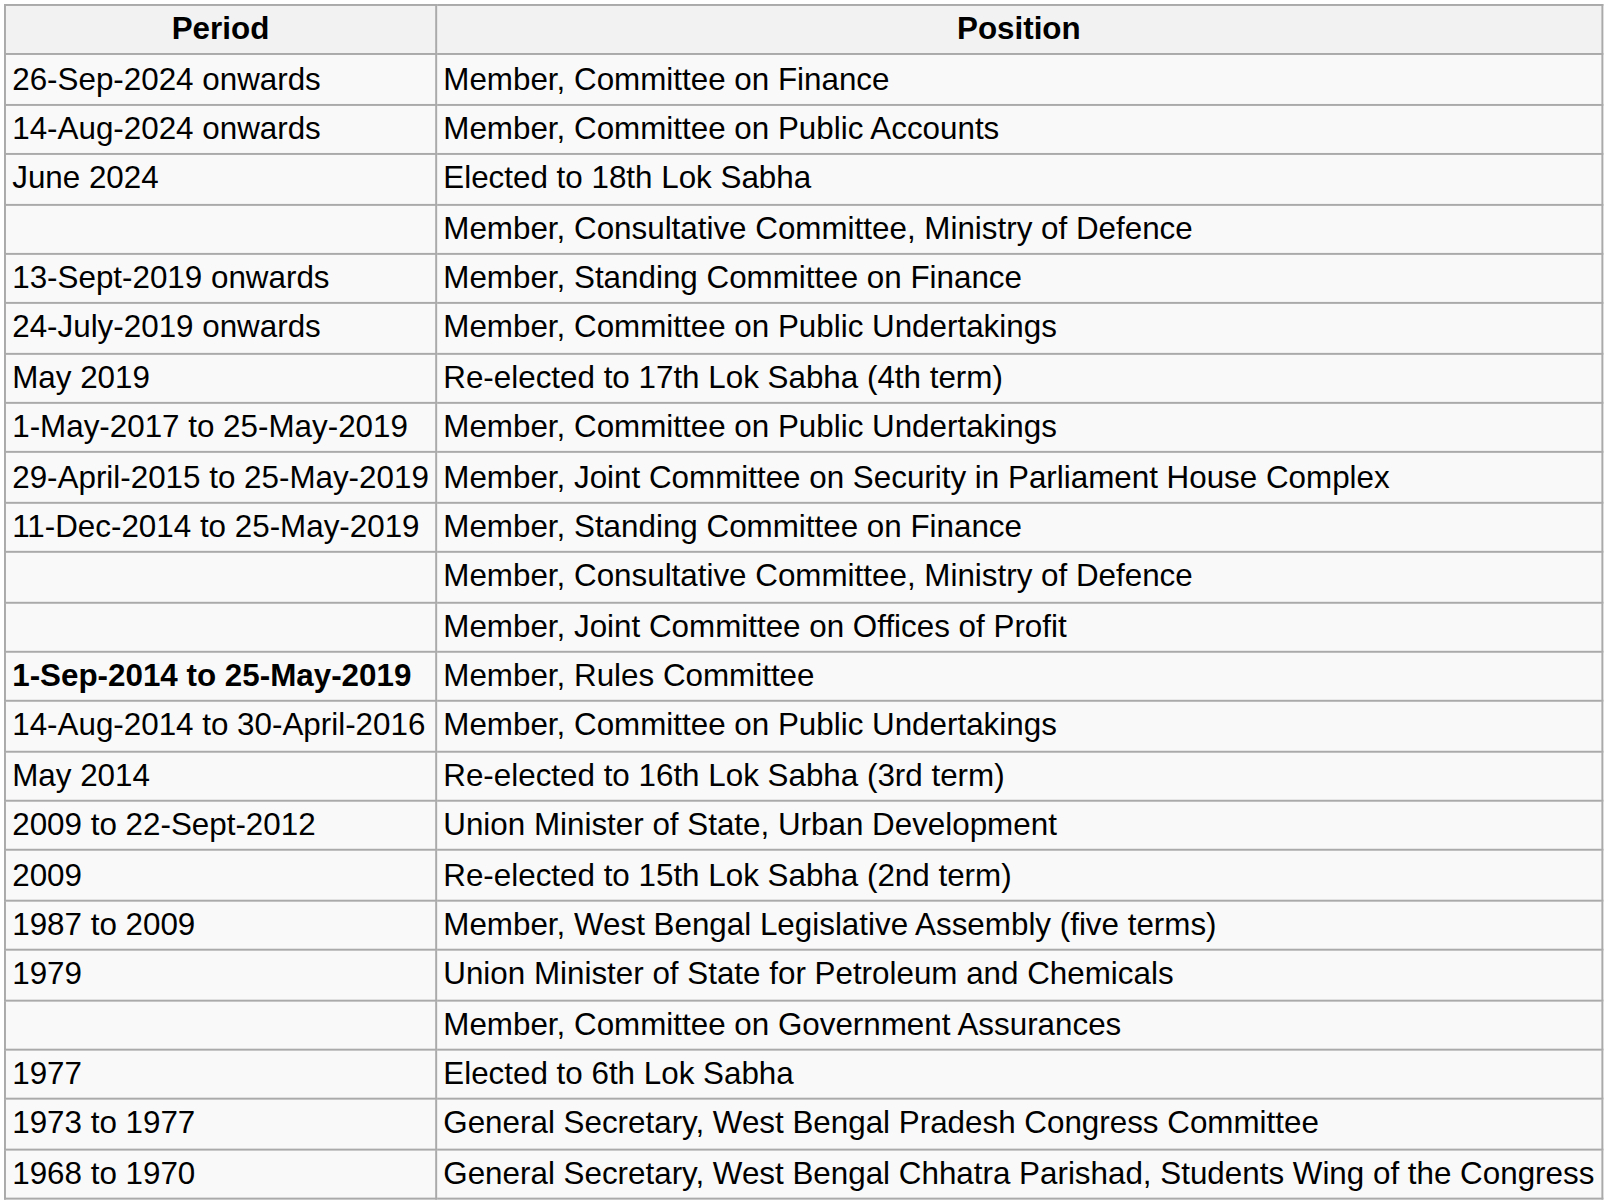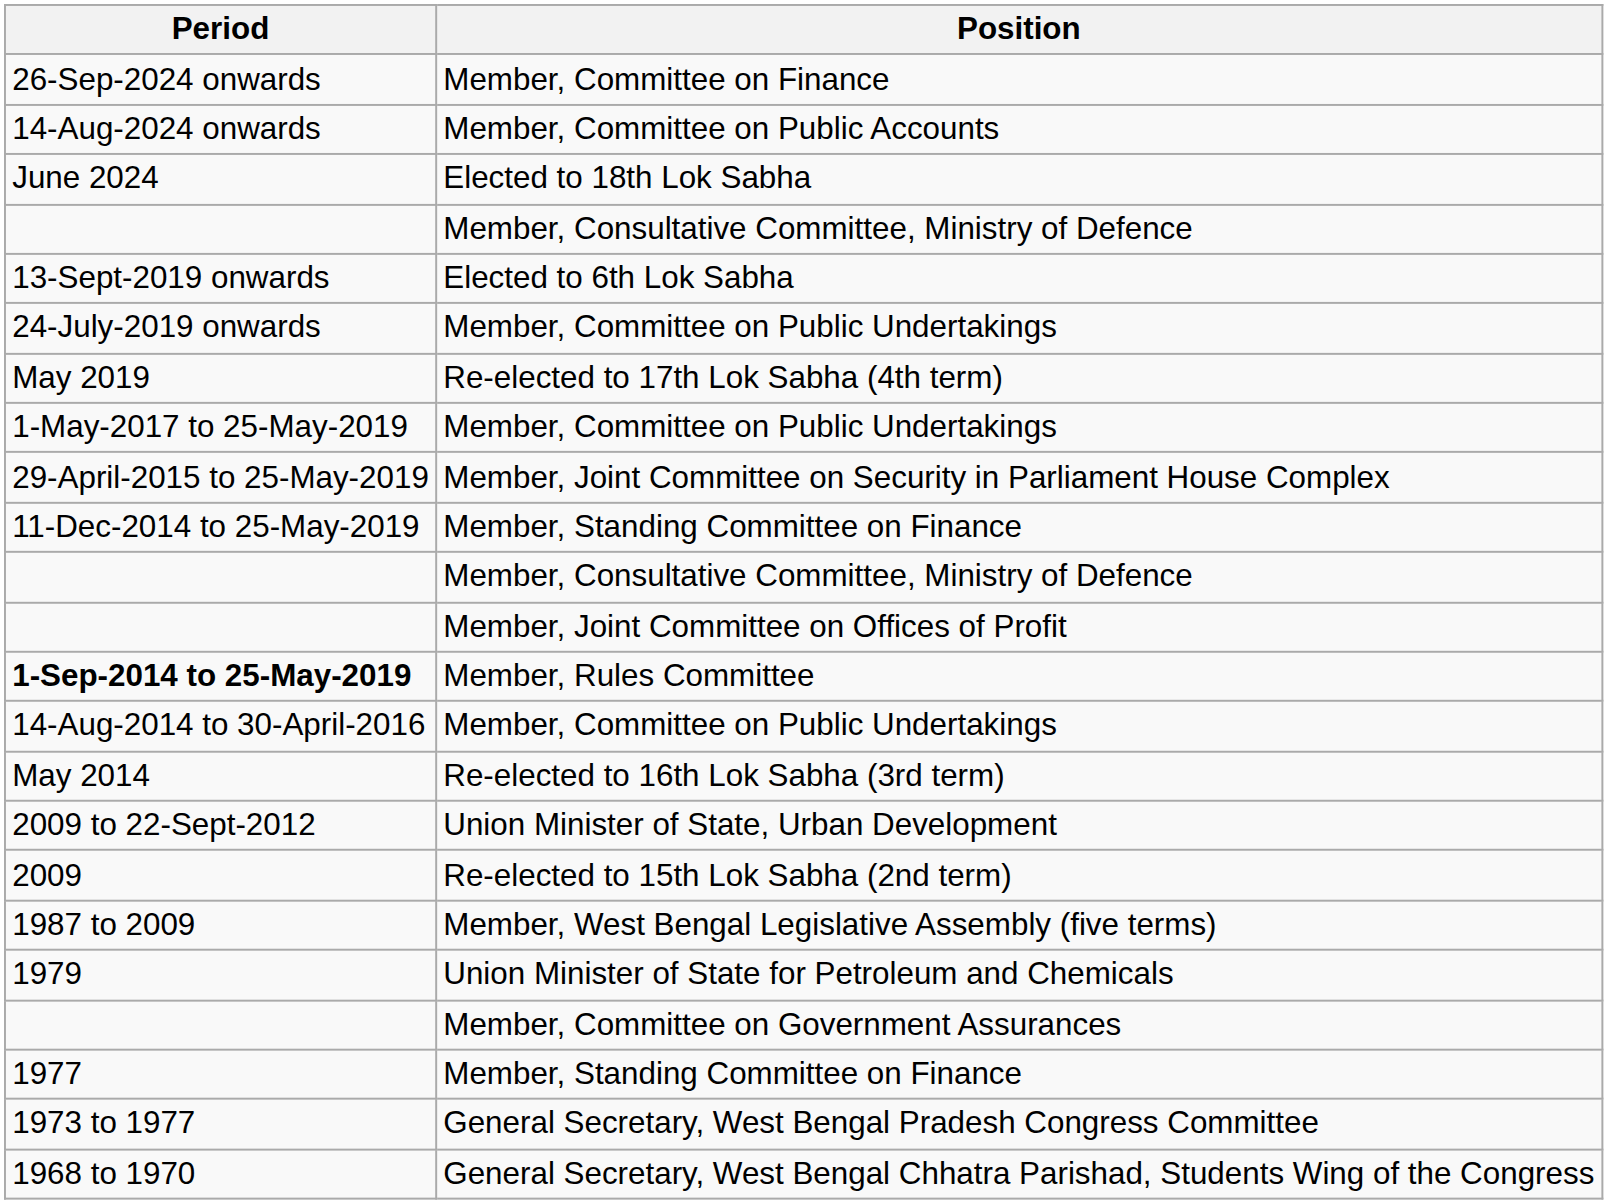(733, 278) Member, Standing Committee on Finance -> (619, 278) Elected to 6th Lok Sabha
(619, 1073) Elected to 6th Lok Sabha -> (733, 1073) Member, Standing Committee on Finance
